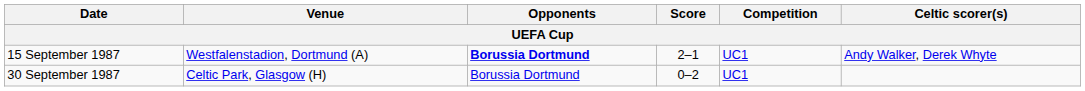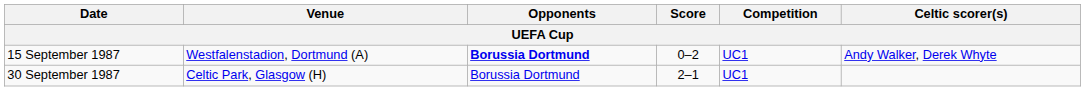(688, 55) 2–1 -> (688, 55) 0–2
(688, 75) 0–2 -> (688, 75) 2–1
